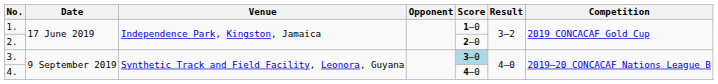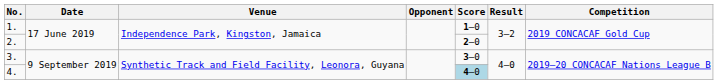(471, 57) lightblue background -> (471, 57) no background
(471, 72) no background -> (471, 72) lightblue background
